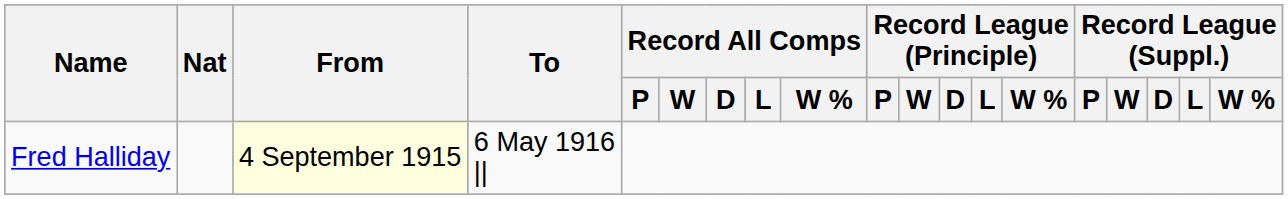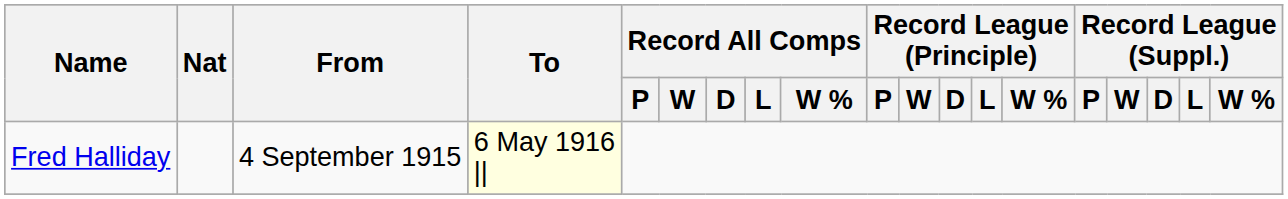(350, 157) lightyellow background -> (350, 157) no background
(544, 157) no background -> (544, 157) lightyellow background
